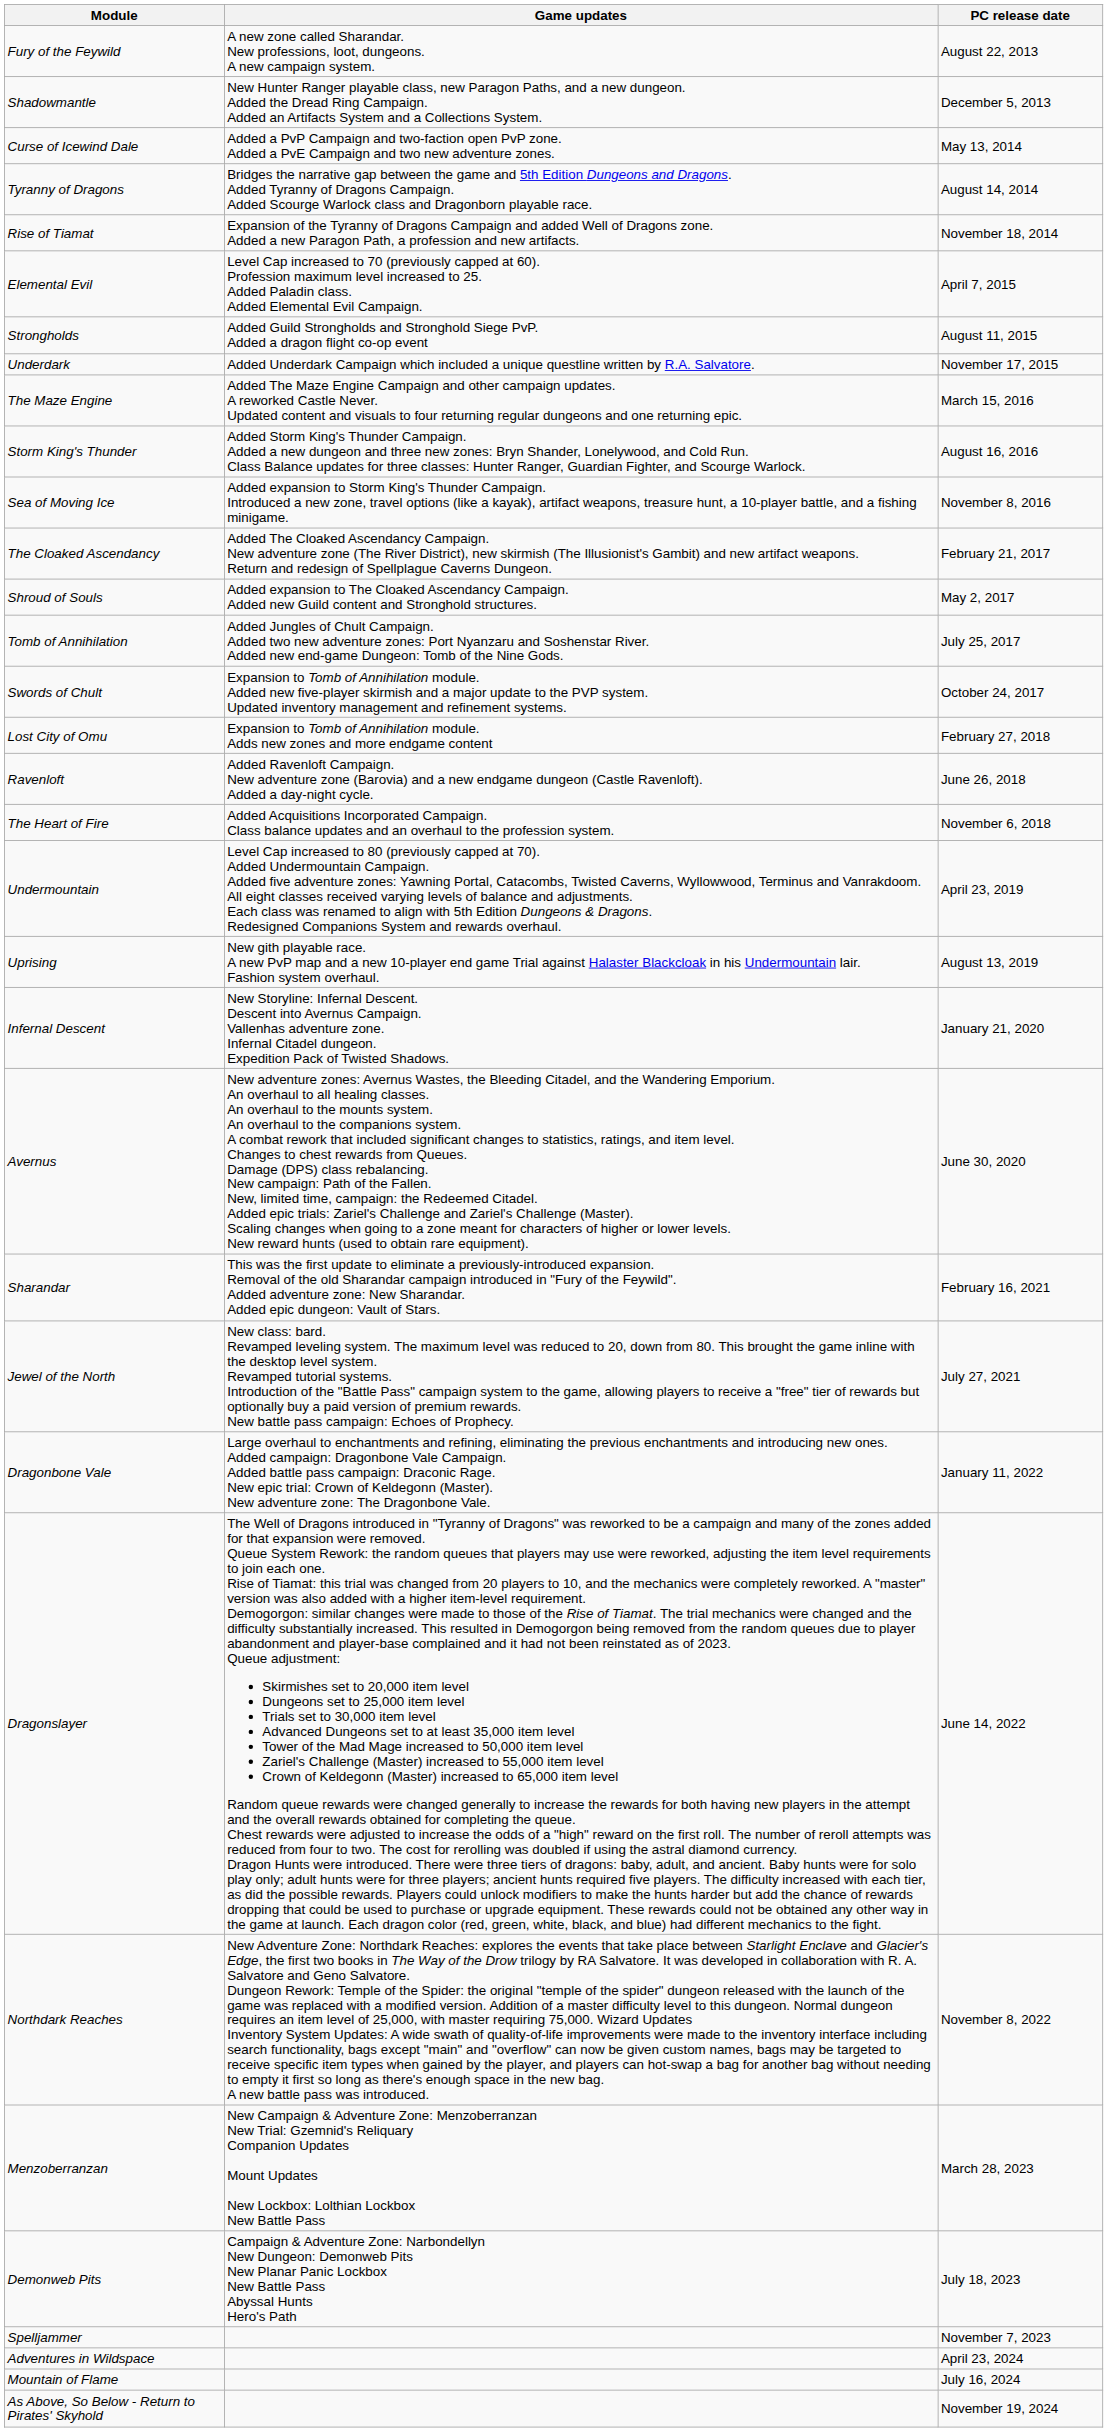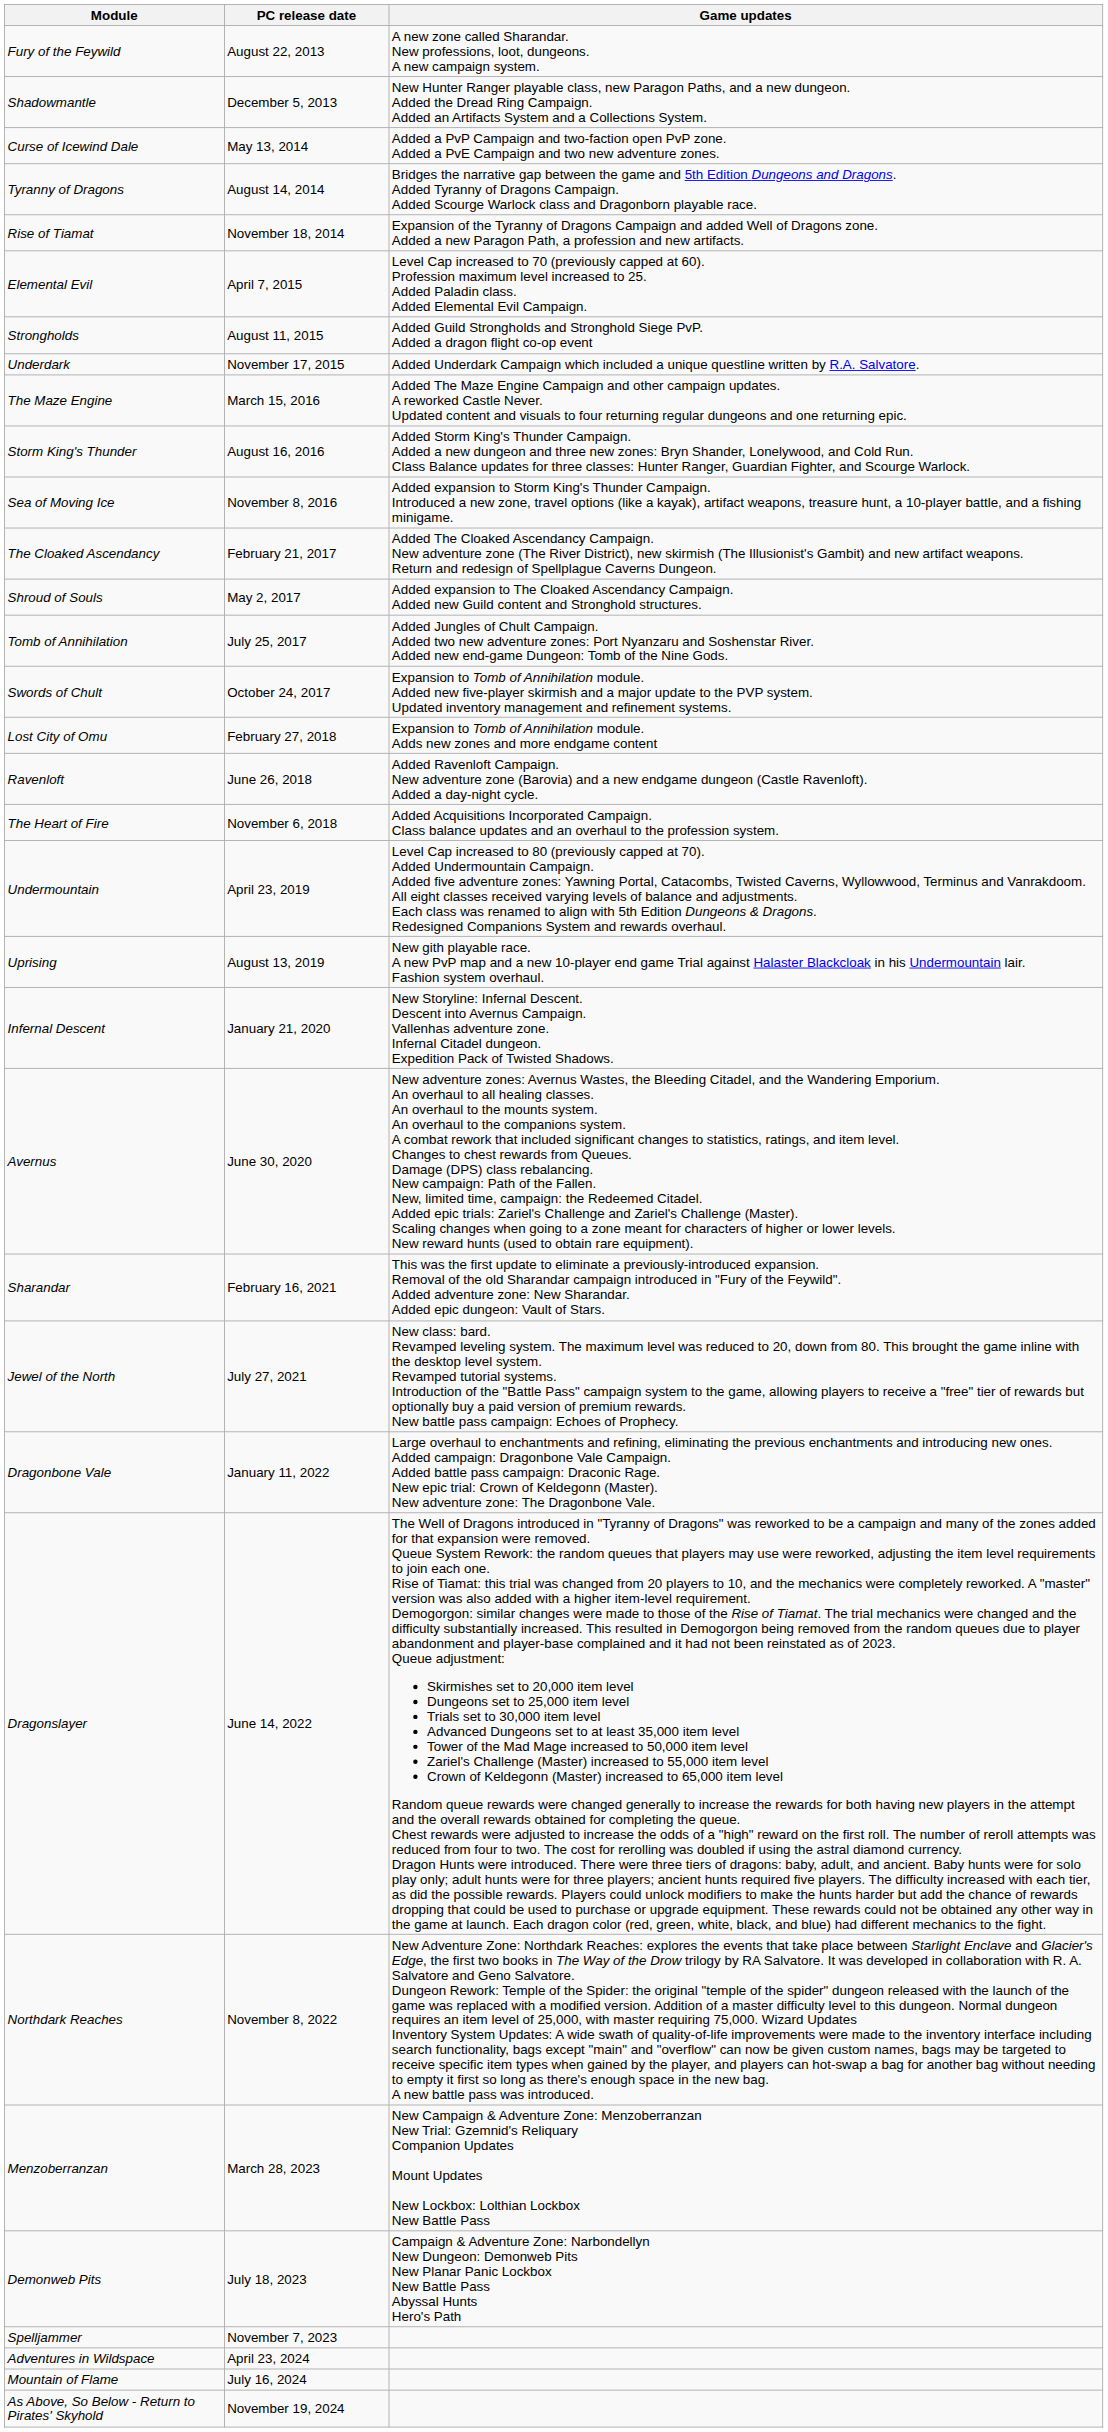columns swapped: (1020, 15) <-> (581, 15)
